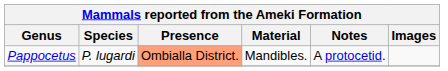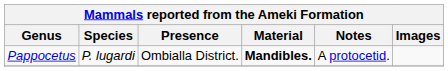(190, 55) lightsalmon background -> (190, 55) no background
(276, 55) normal -> (278, 55) bold
